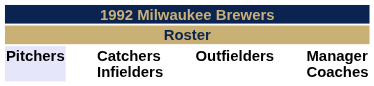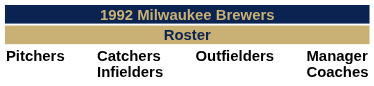(35, 55) lavender background -> (35, 55) no background
